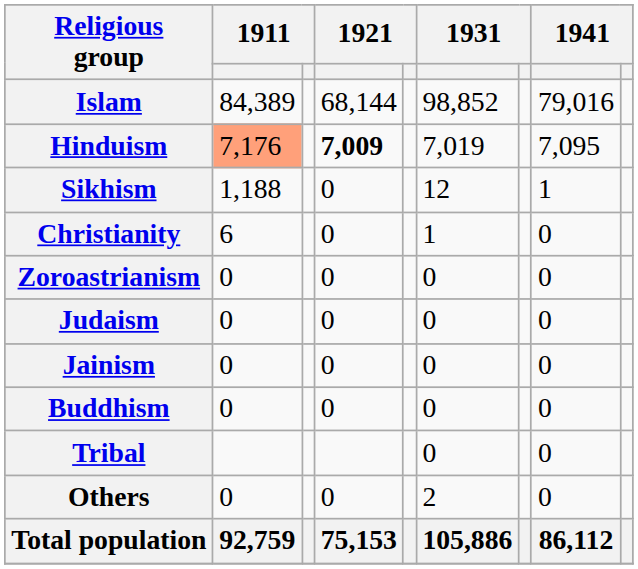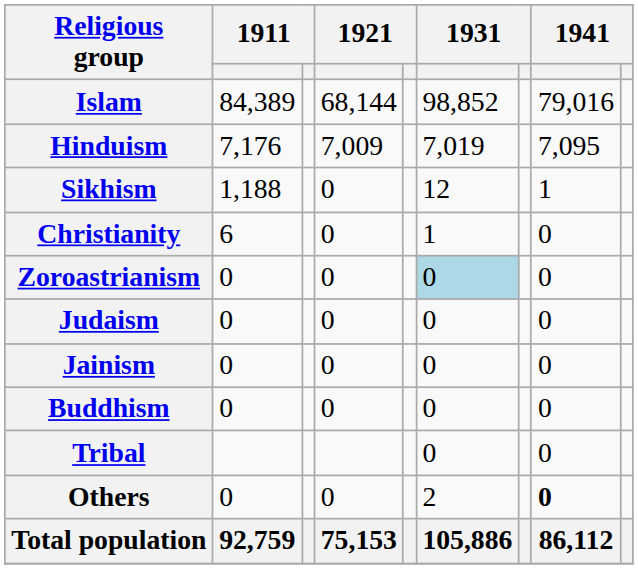(250, 145) lightsalmon background -> (250, 145) no background
(352, 145) bold -> (352, 145) normal
(429, 277) no background -> (429, 277) lightblue background
(545, 496) normal -> (545, 496) bold
